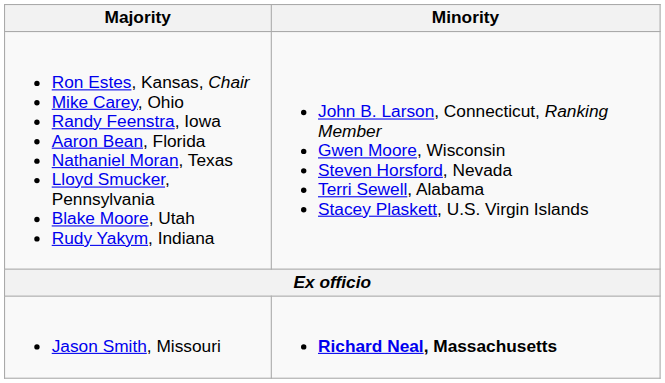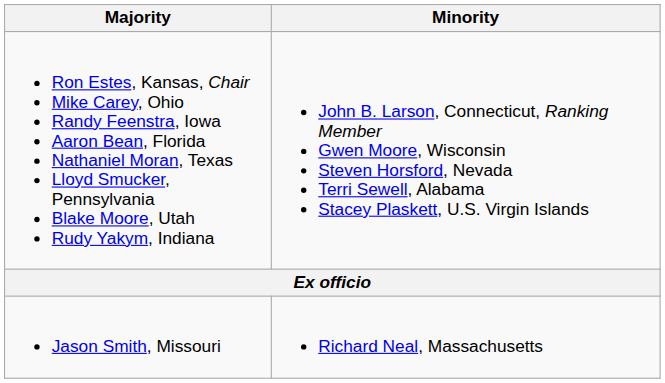(465, 347) bold -> (466, 347) normal
